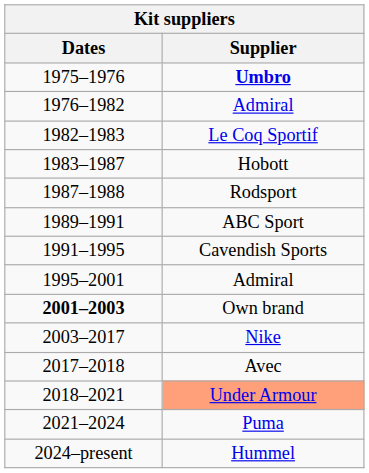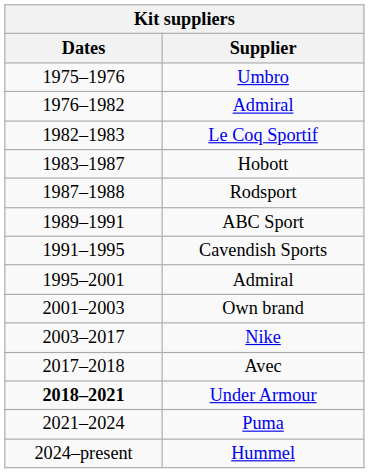(263, 77) bold -> (263, 77) normal
(84, 308) bold -> (84, 308) normal
(84, 395) normal -> (84, 395) bold
(263, 395) lightsalmon background -> (263, 395) no background
